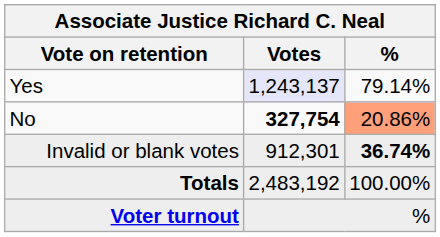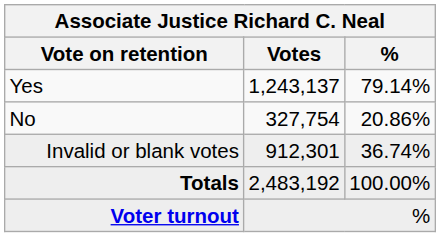(294, 86) lavender background -> (294, 86) no background
(303, 119) bold -> (303, 119) normal
(395, 119) lightsalmon background -> (395, 119) no background
(395, 151) bold -> (395, 151) normal
